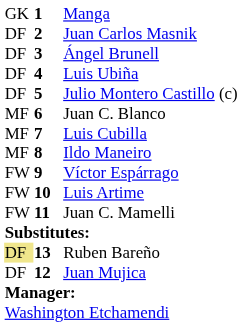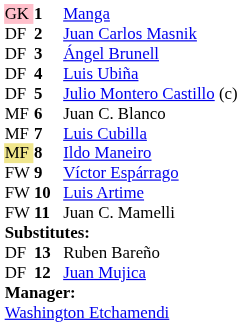(17, 13) no background -> (17, 13) pink background
(17, 153) no background -> (17, 153) khaki background
(15, 252) khaki background -> (15, 252) no background
